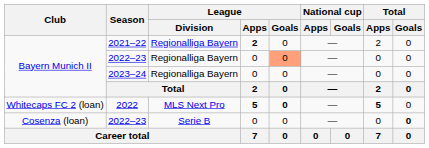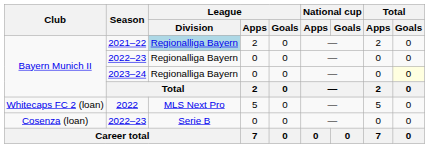(194, 43) no background -> (194, 43) lightblue background
(255, 43) bold -> (255, 43) normal
(285, 58) lightsalmon background -> (285, 58) no background
(409, 74) no background -> (409, 74) lightyellow background
(255, 105) bold -> (255, 105) normal
(285, 105) bold -> (285, 105) normal
(378, 105) bold -> (378, 105) normal
(409, 120) bold -> (409, 120) normal
